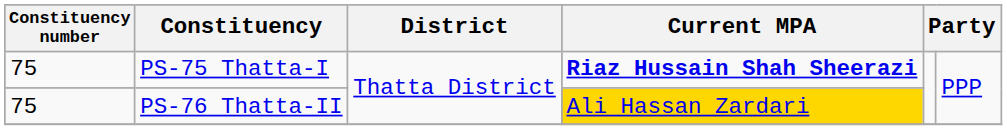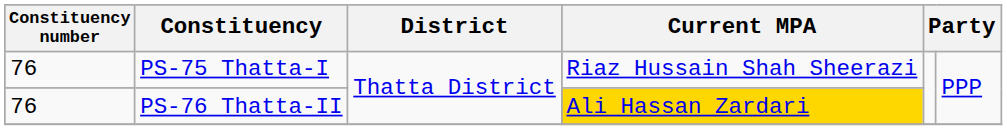(24, 70) 75 -> (24, 70) 76
(742, 70) bold -> (742, 70) normal
(24, 106) 75 -> (24, 106) 76
